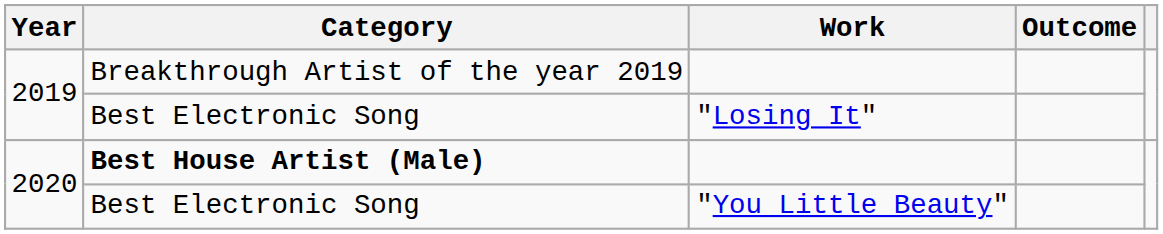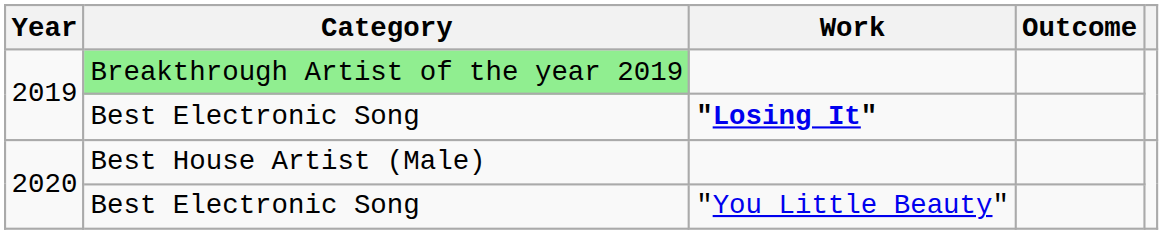(387, 72) no background -> (387, 72) lightgreen background
(787, 117) normal -> (787, 117) bold
(288, 162) bold -> (288, 162) normal
